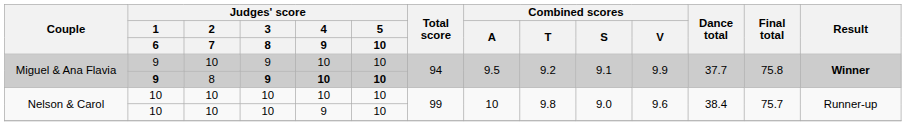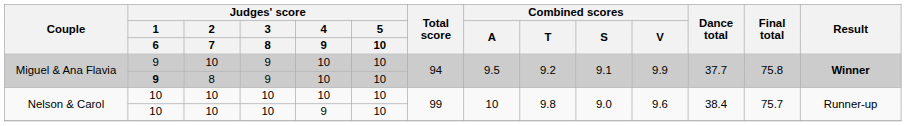(268, 79) bold -> (268, 79) normal
(324, 79) bold -> (324, 79) normal
(380, 79) bold -> (380, 79) normal
